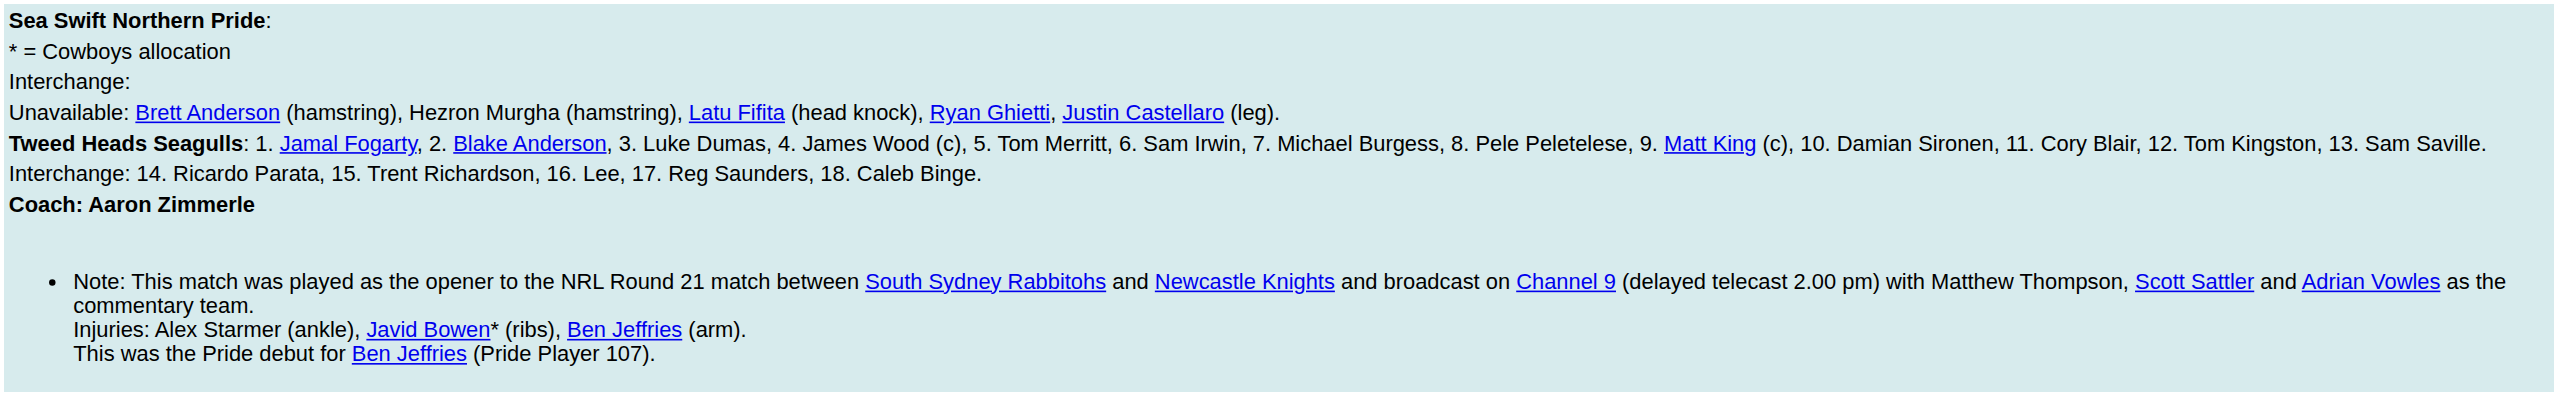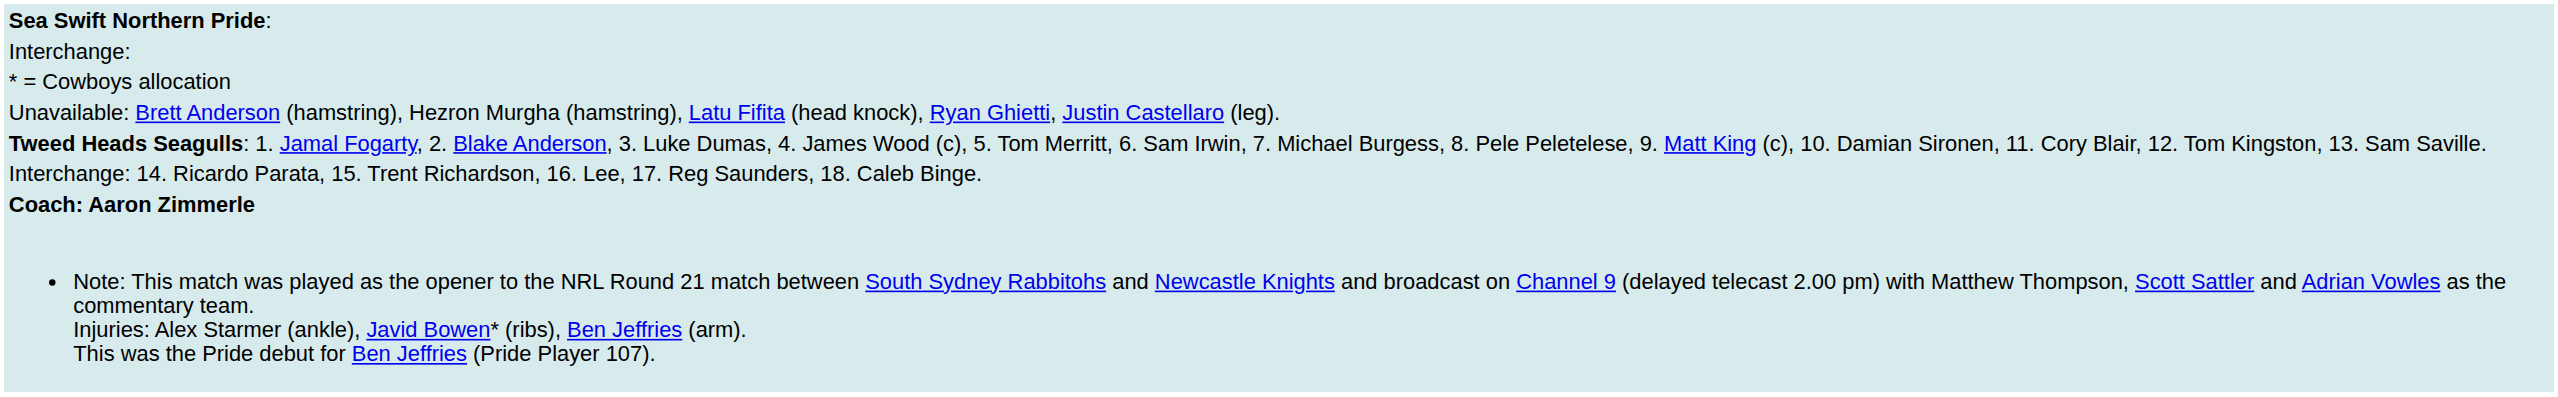(120, 51) * = Cowboys allocation -> (70, 51) Interchange:
(70, 82) Interchange: -> (120, 82) * = Cowboys allocation
